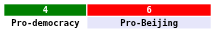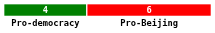(149, 23) lavender background -> (149, 23) no background
